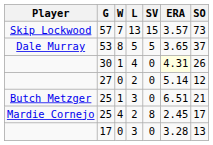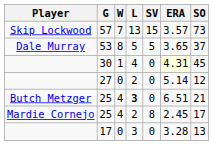(199, 64) 26 -> (199, 64) 45
(120, 98) 1 -> (120, 98) 4
(134, 98) normal -> (134, 98) bold
